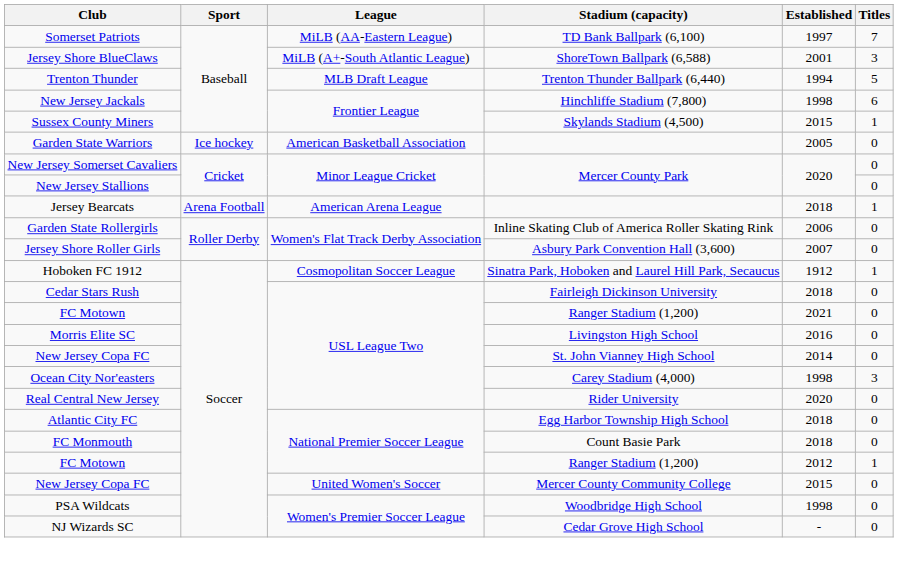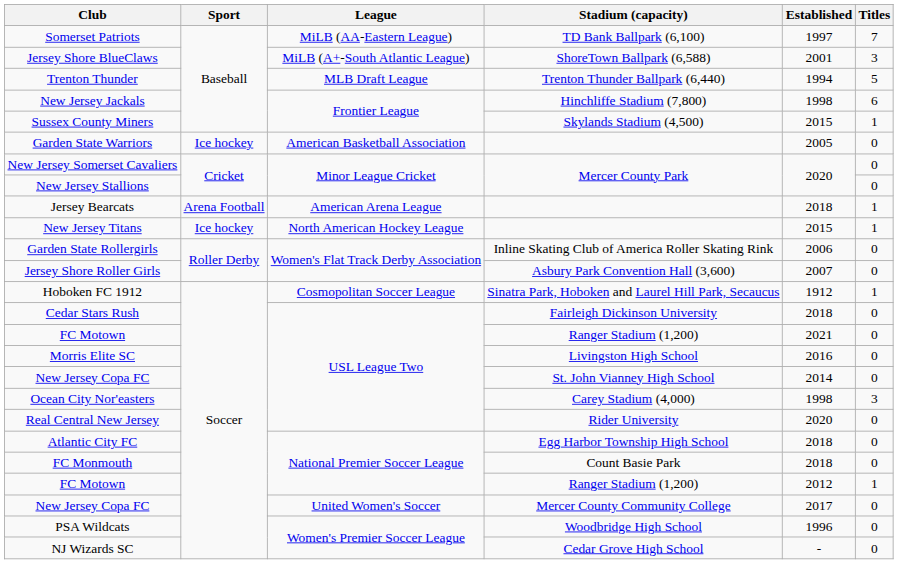+ row: (92, 228)
(819, 484) 2015 -> (819, 505) 2017
(819, 505) 1998 -> (819, 526) 1996
